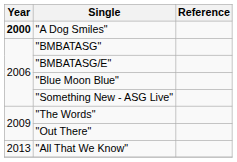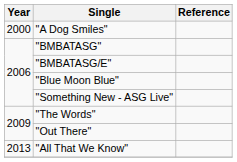(19, 30) bold -> (19, 30) normal
